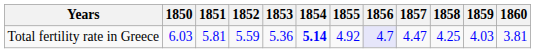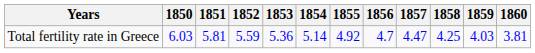(315, 36) bold -> (315, 36) normal
(385, 36) lavender background -> (385, 36) no background
